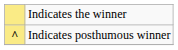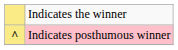(99, 34) no background -> (99, 34) pink background
